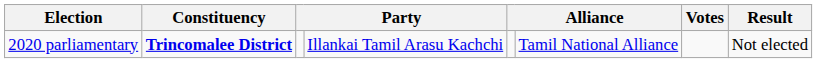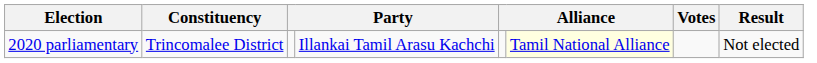(219, 44) bold -> (215, 44) normal
(598, 44) no background -> (590, 44) lightyellow background
